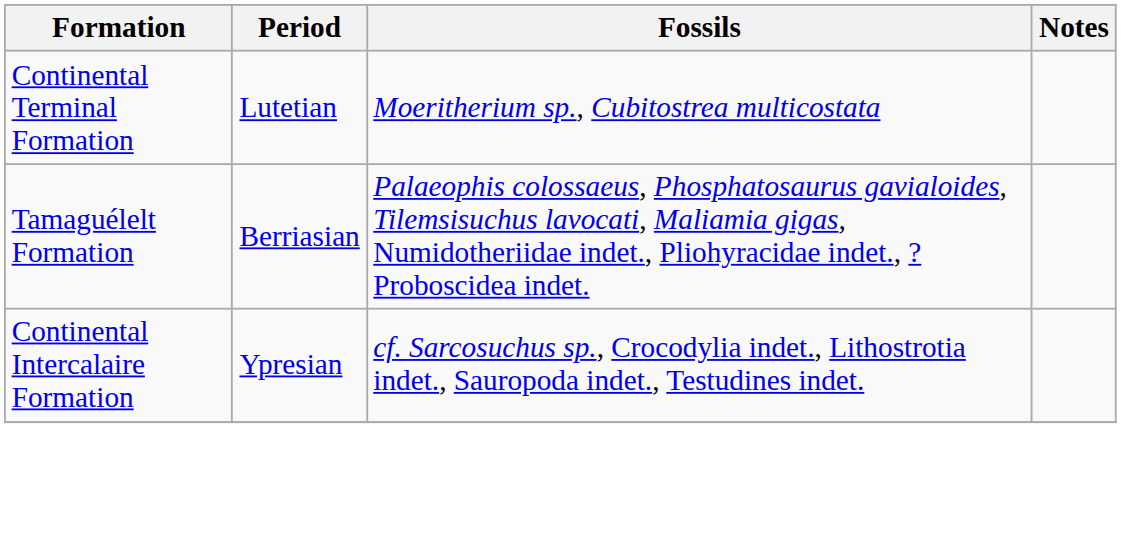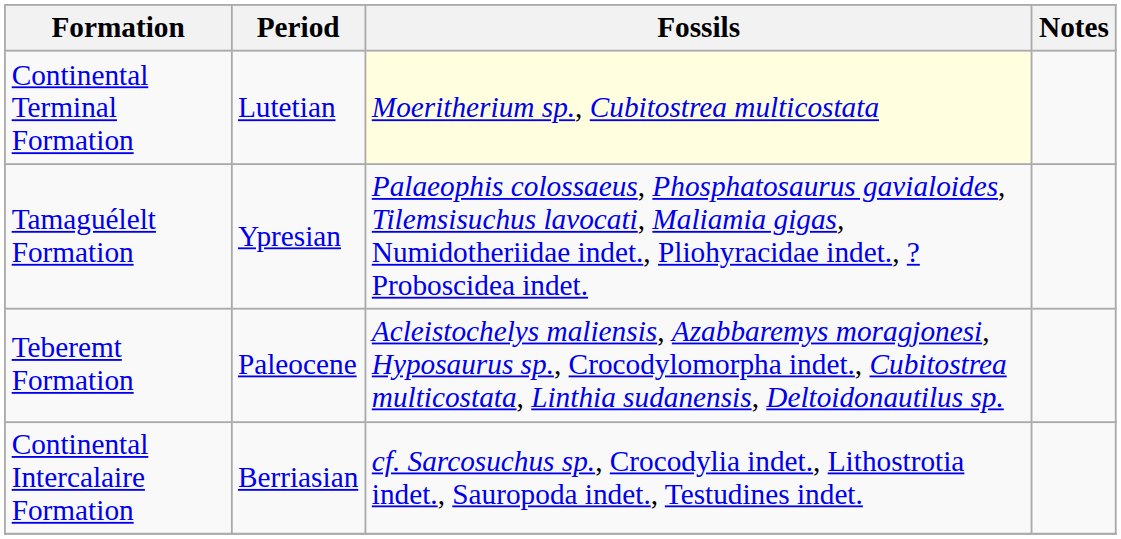(627, 107) no background -> (625, 107) lightyellow background
(300, 235) Berriasian -> (289, 235) Ypresian
+ row: (73, 364)
(291, 364) Ypresian -> (298, 476) Berriasian
